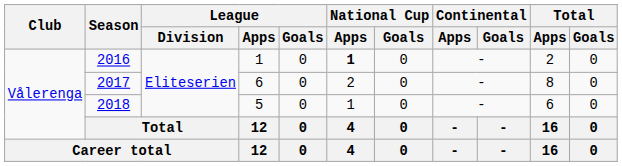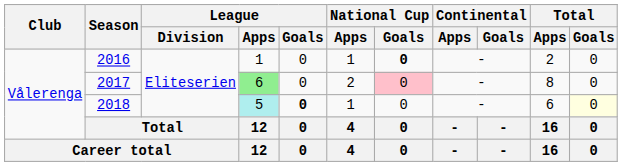(351, 61) bold -> (351, 61) normal
(404, 61) normal -> (404, 61) bold
(259, 83) no background -> (259, 83) lightgreen background
(404, 83) no background -> (404, 83) pink background
(259, 106) no background -> (259, 106) paleturquoise background
(303, 106) normal -> (303, 106) bold
(594, 106) no background -> (594, 106) lightyellow background
